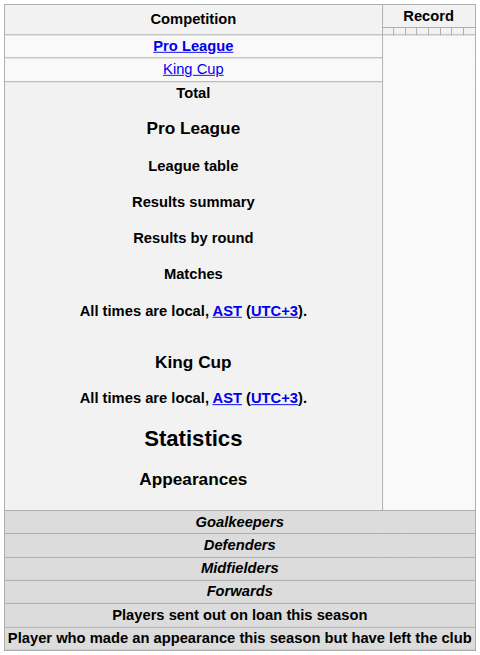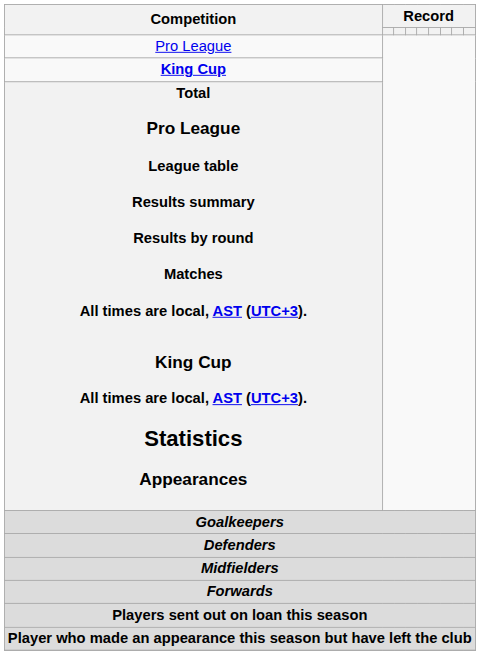(193, 46) bold -> (193, 46) normal
(193, 69) normal -> (193, 69) bold
